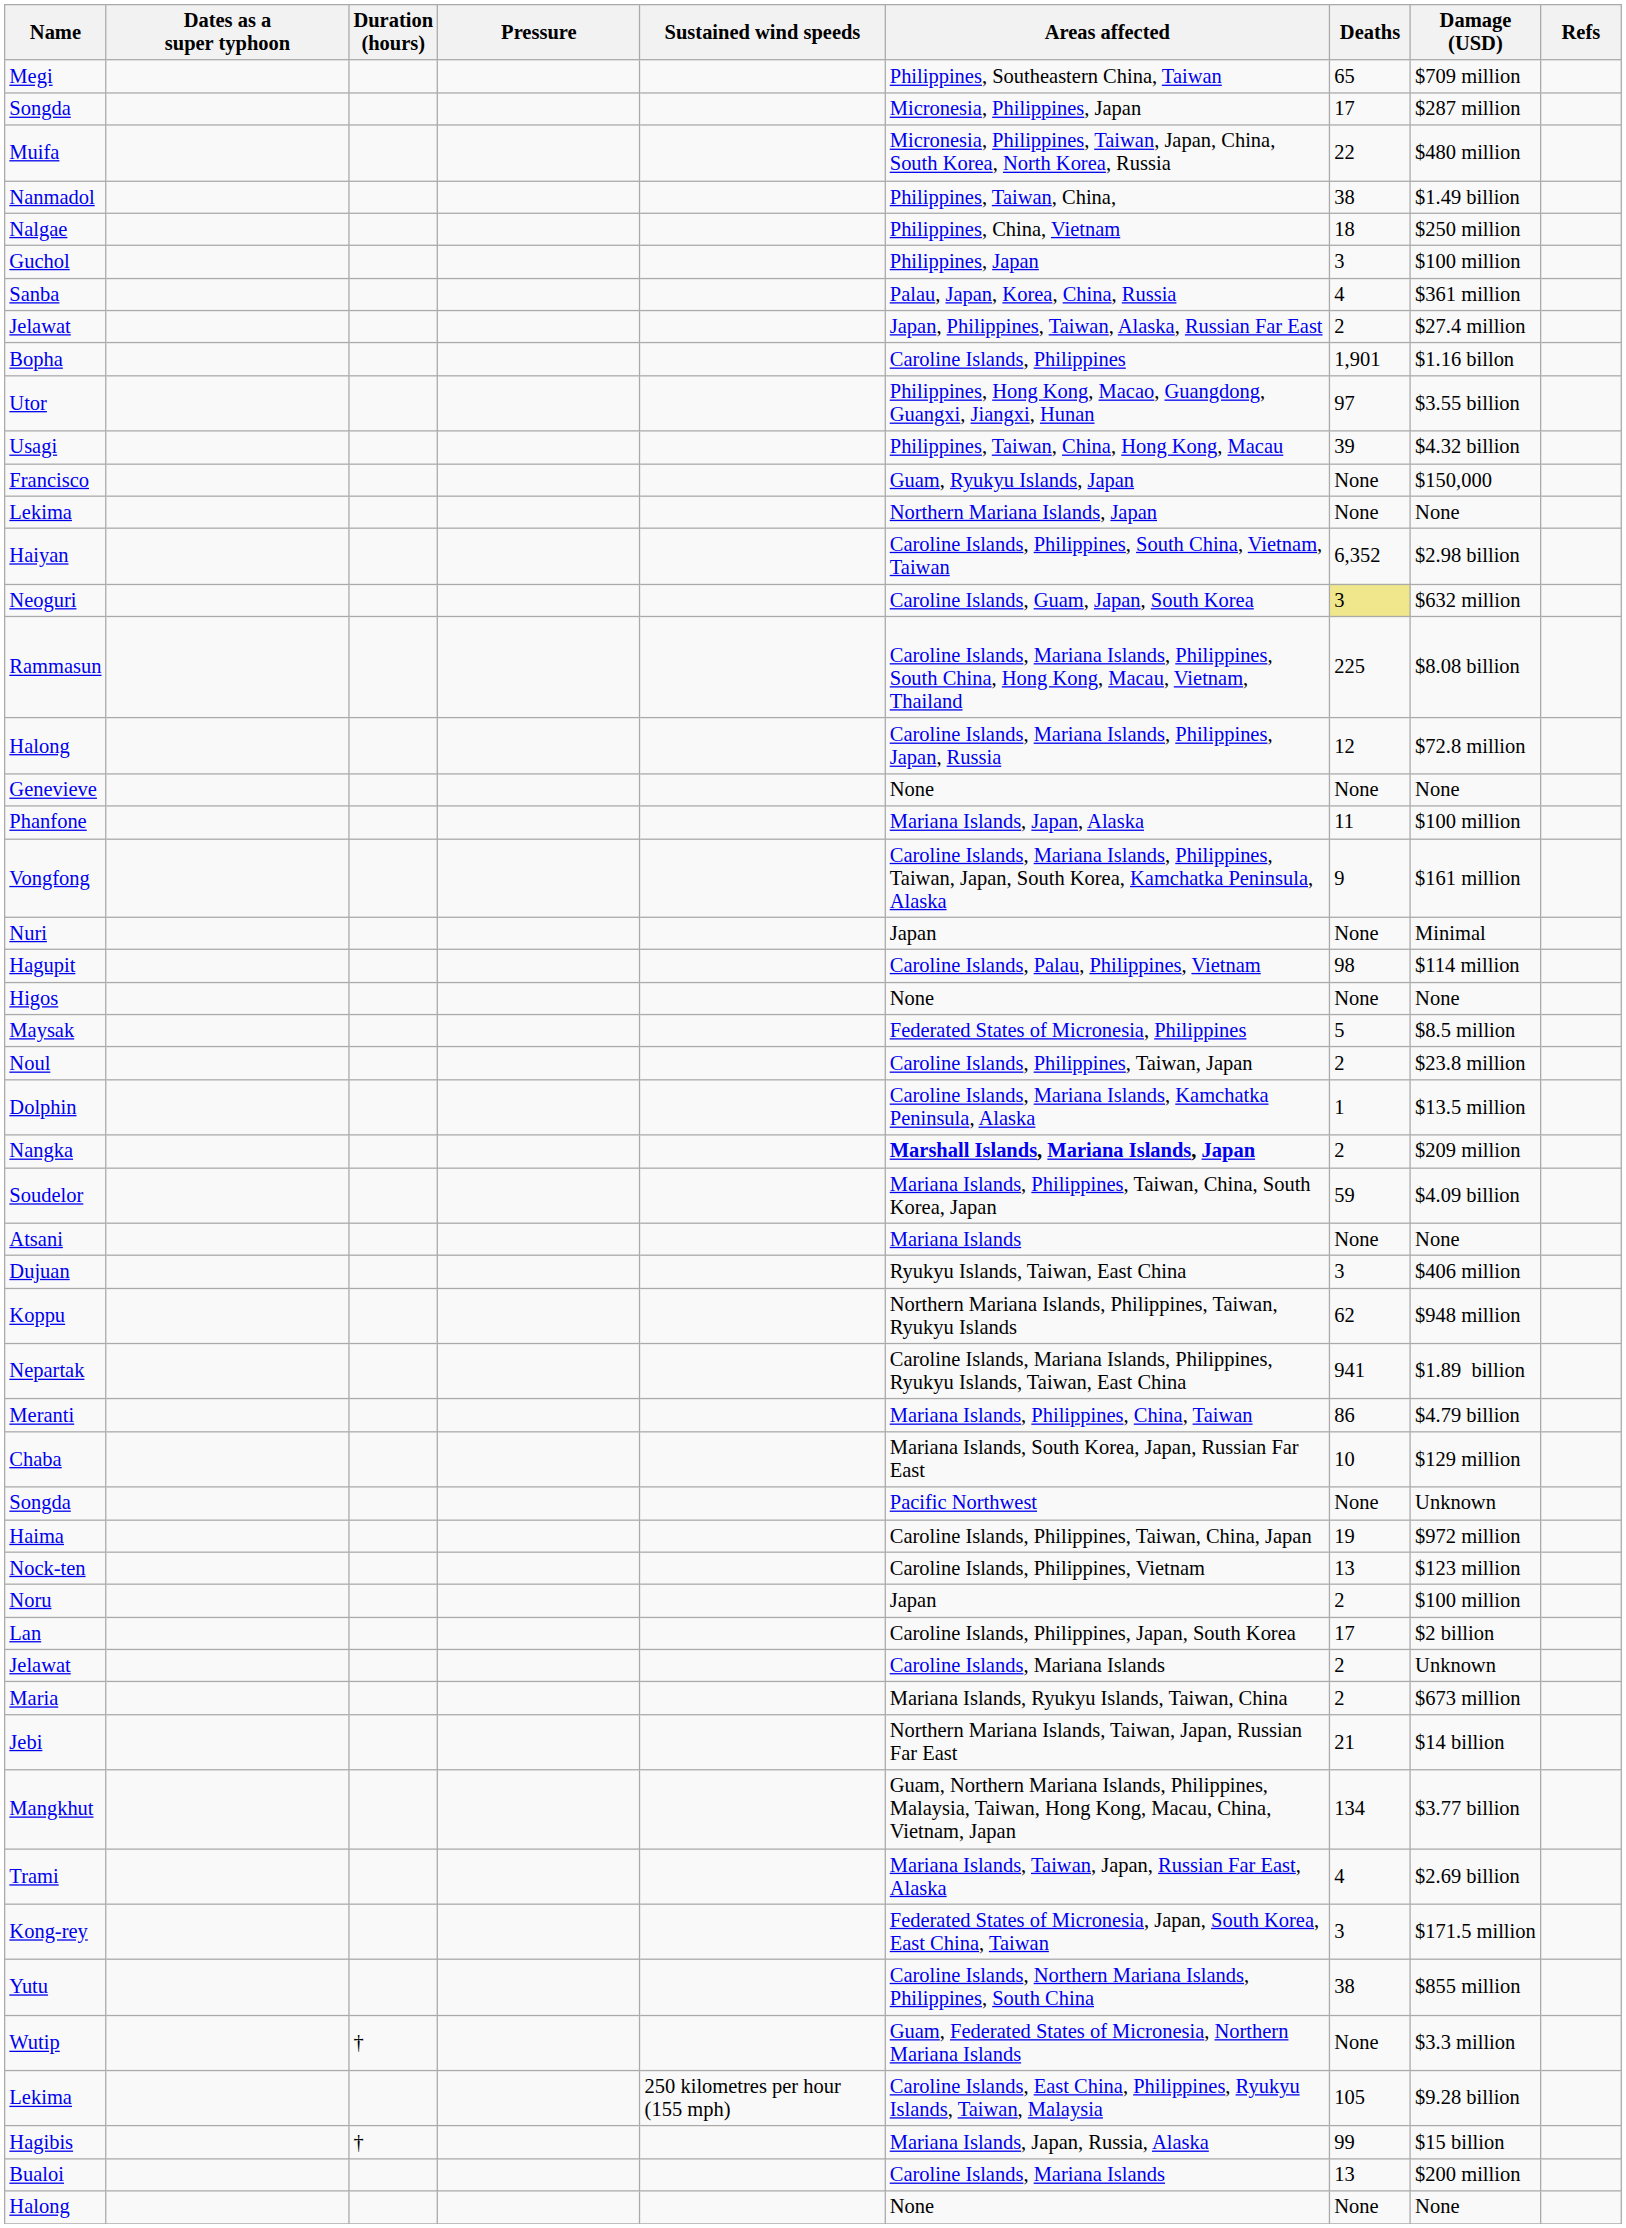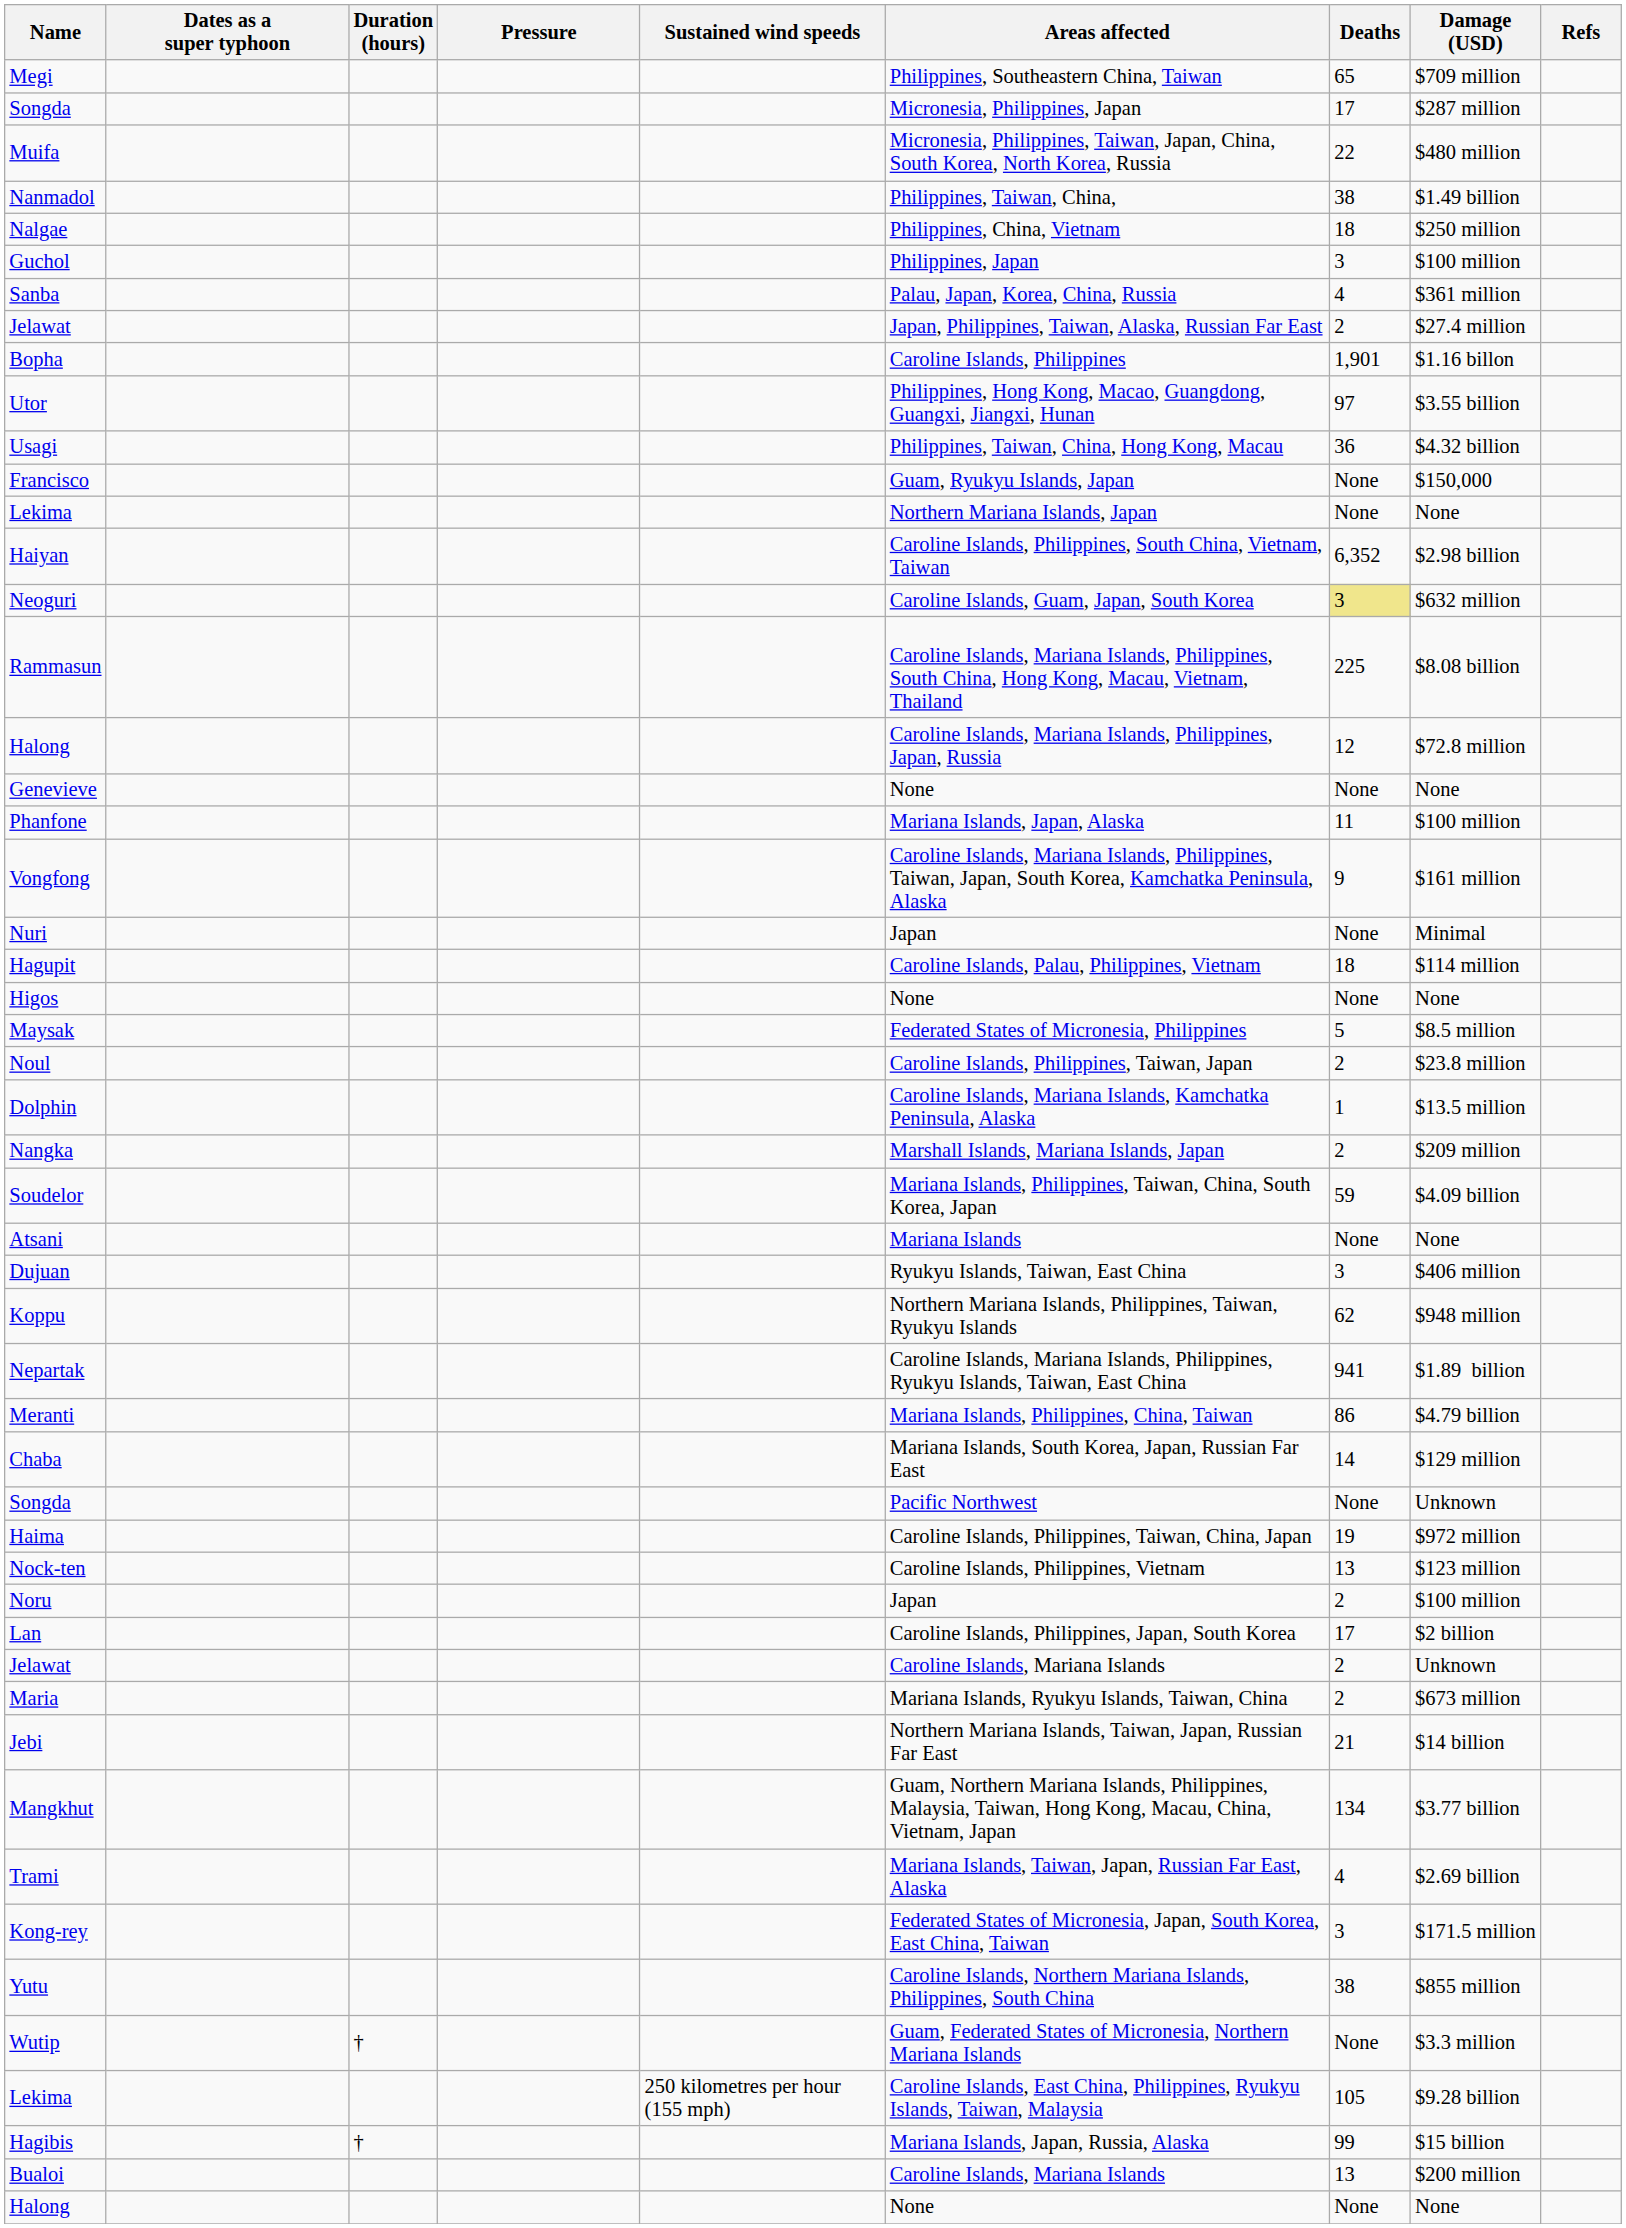(1345, 447) 39 -> (1345, 447) 36
(1345, 965) 98 -> (1345, 965) 18
(1072, 1151) bold -> (1057, 1151) normal
(1345, 1459) 10 -> (1345, 1459) 14
